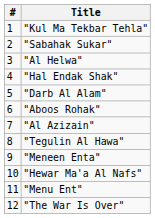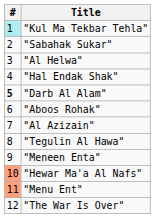(10, 29) no background -> (10, 29) paleturquoise background
(10, 93) normal -> (10, 93) bold
(13, 173) no background -> (13, 173) lightsalmon background
(13, 190) no background -> (13, 190) lightsalmon background
